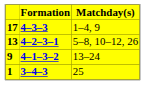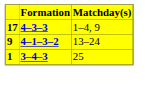- row: (12, 42)
